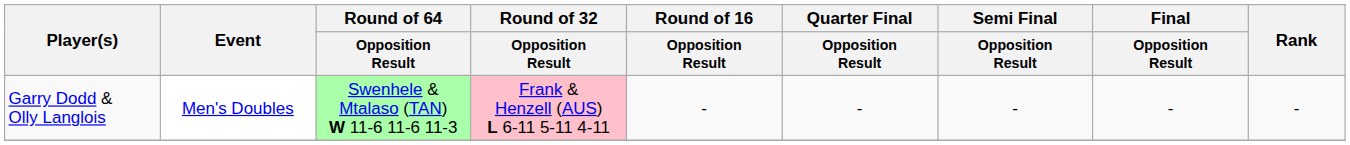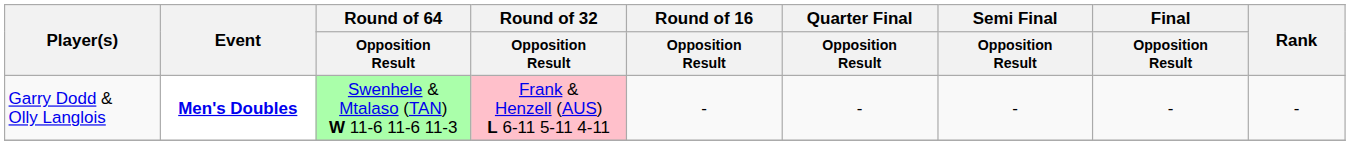(238, 108) normal -> (238, 108) bold
